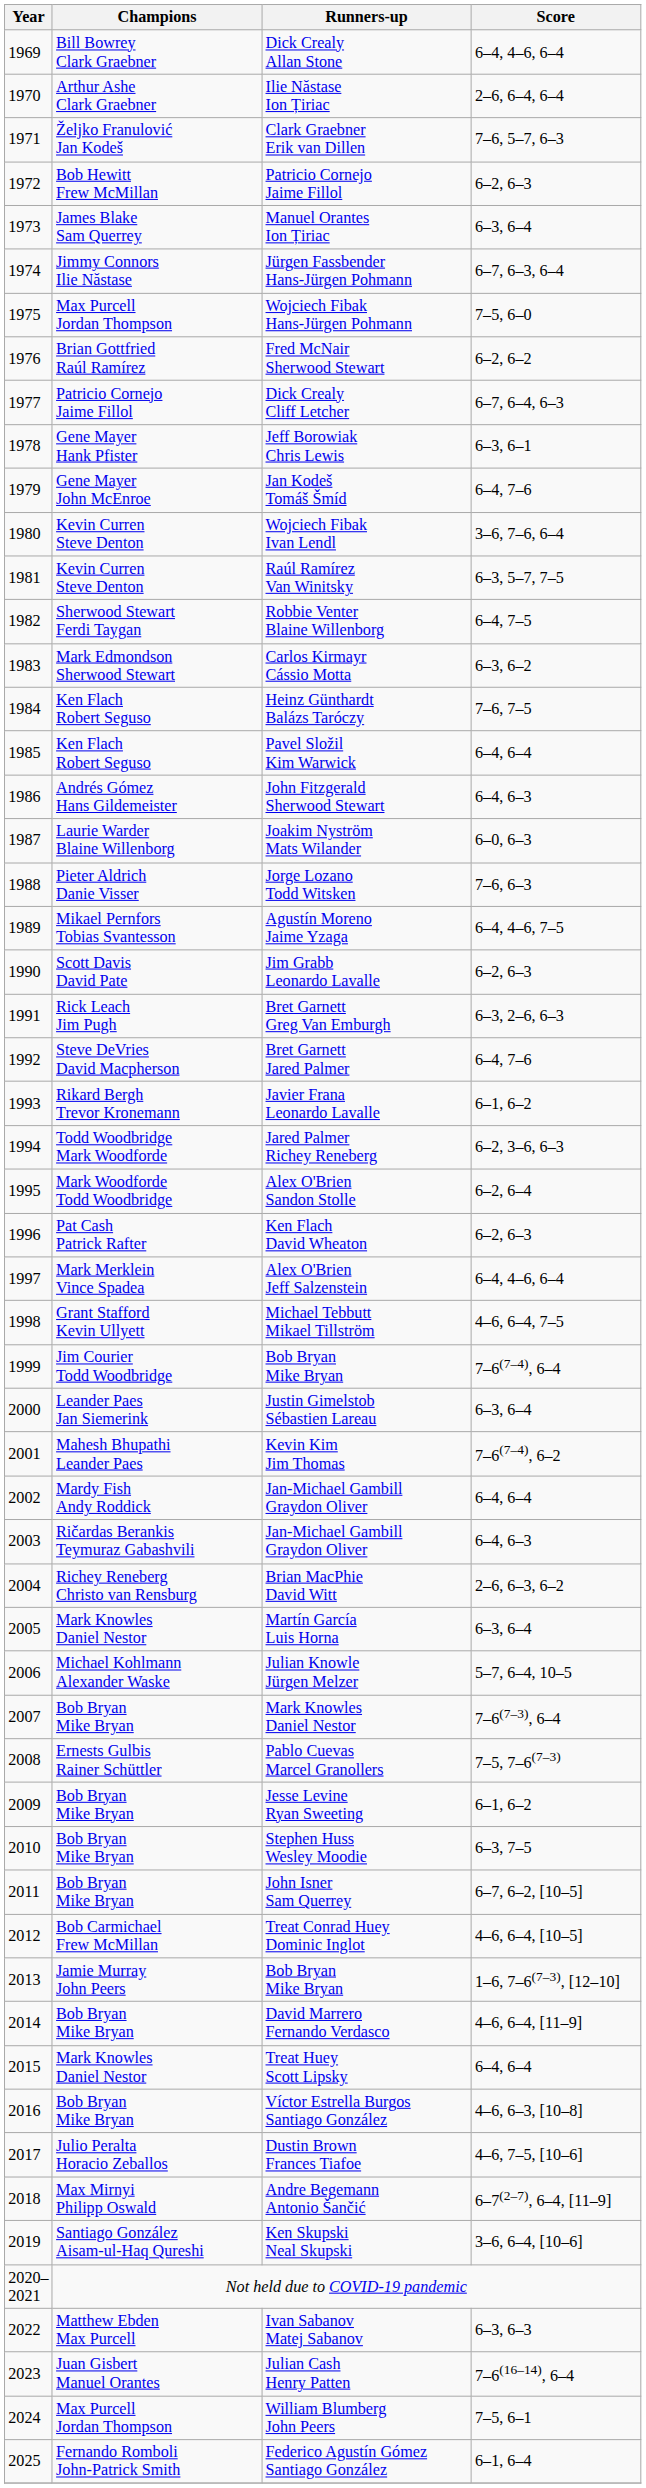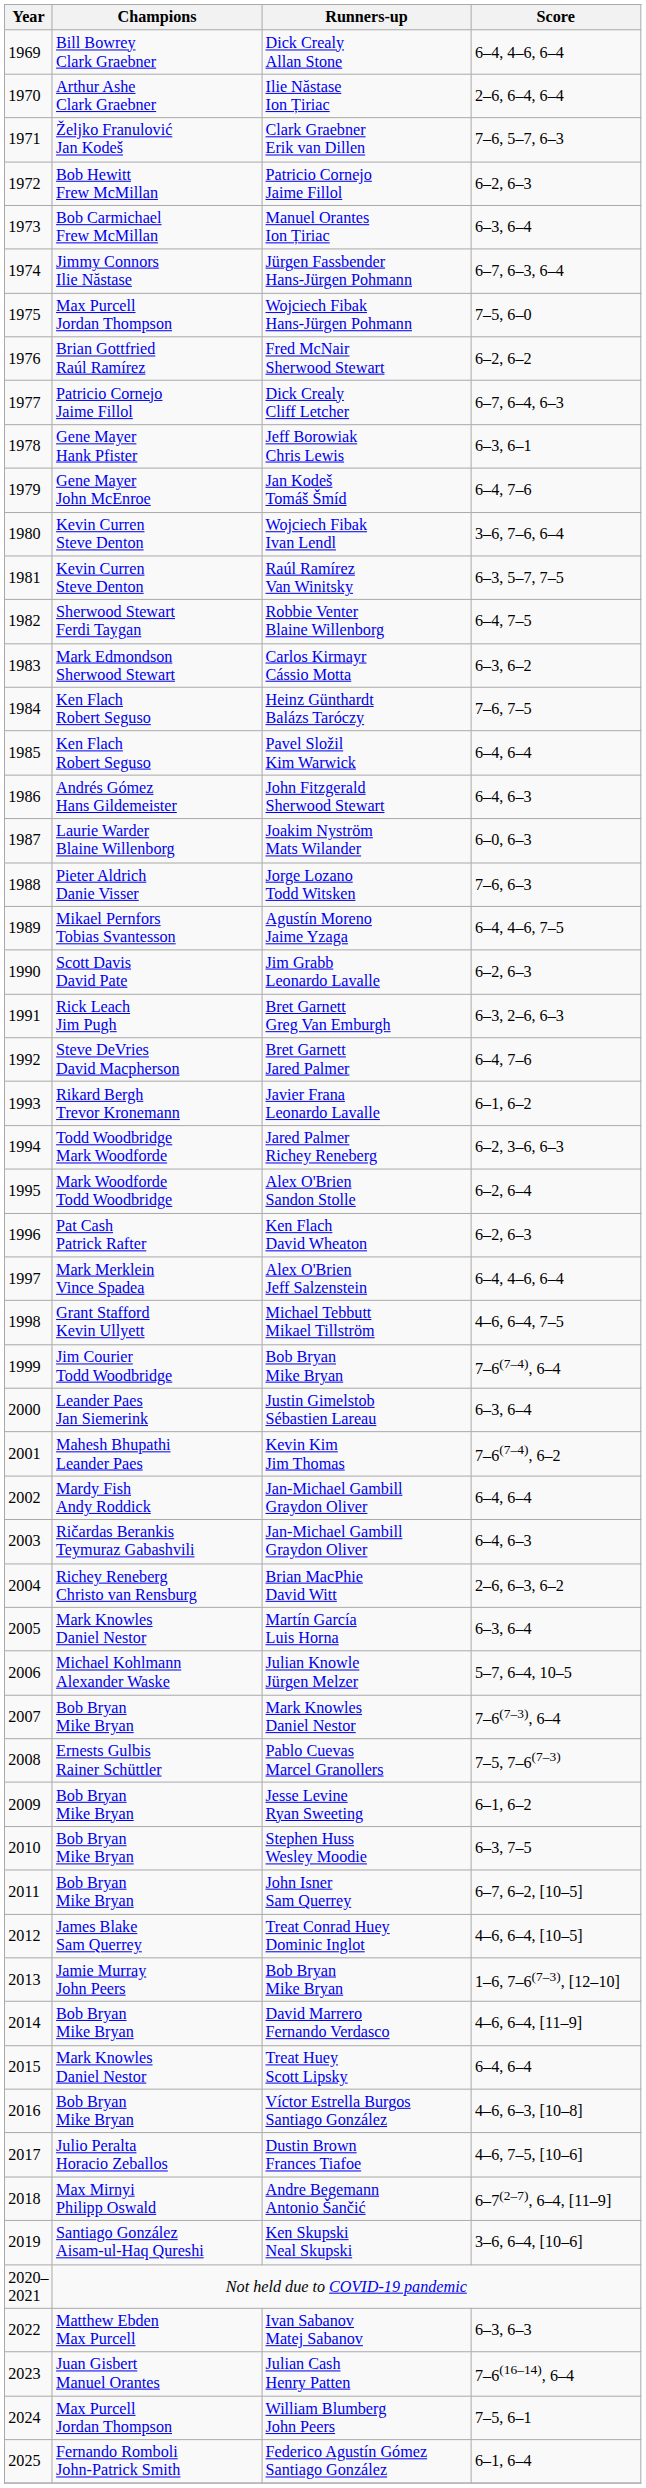(99, 227) James Blake Sam Querrey -> (109, 227) Bob Carmichael Frew McMillan
(109, 1935) Bob Carmichael Frew McMillan -> (99, 1935) James Blake Sam Querrey
